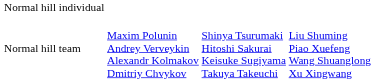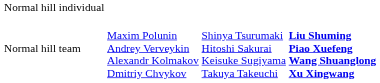(330, 54) normal -> (332, 54) bold
